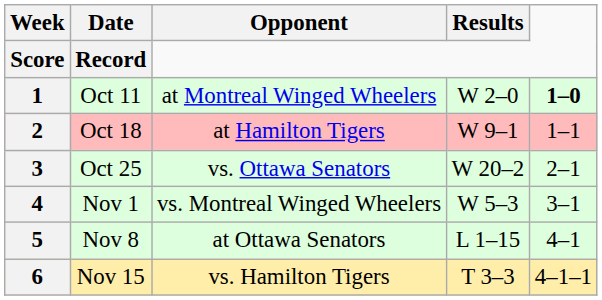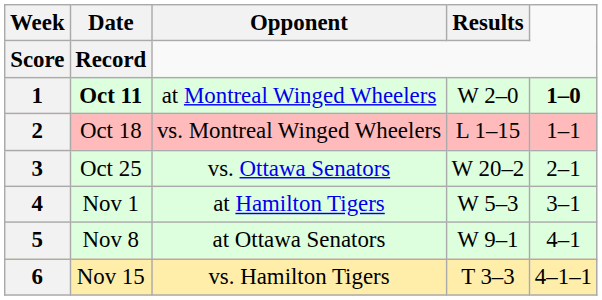(111, 95) normal -> (111, 95) bold
(299, 131) at Hamilton Tigers -> (299, 131) vs. Montreal Winged Wheelers
(488, 131) W 9–1 -> (488, 131) L 1–15
(299, 204) vs. Montreal Winged Wheelers -> (299, 204) at Hamilton Tigers
(488, 240) L 1–15 -> (488, 240) W 9–1
